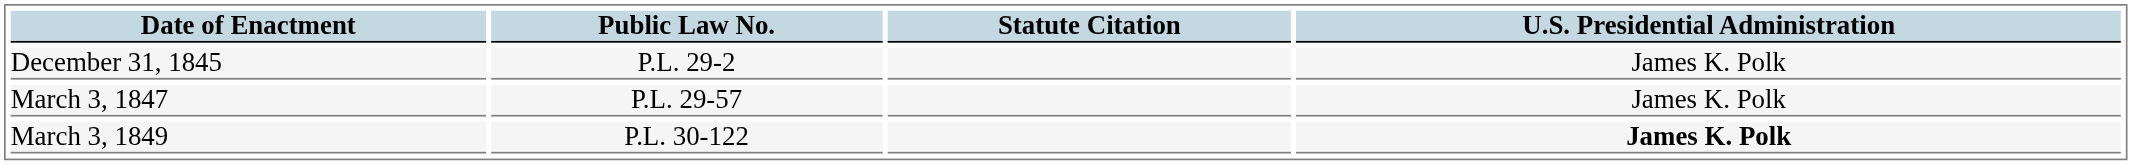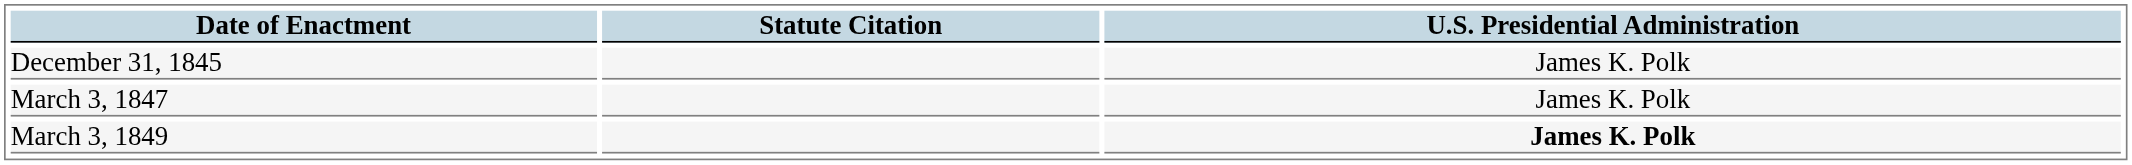- column: (687, 25)
